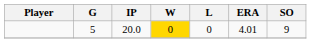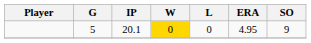(132, 29) 20.0 -> (132, 29) 20.1
(248, 29) 4.01 -> (248, 29) 4.95
